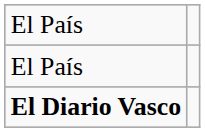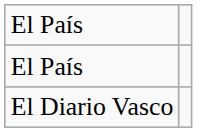(96, 106) bold -> (92, 106) normal
